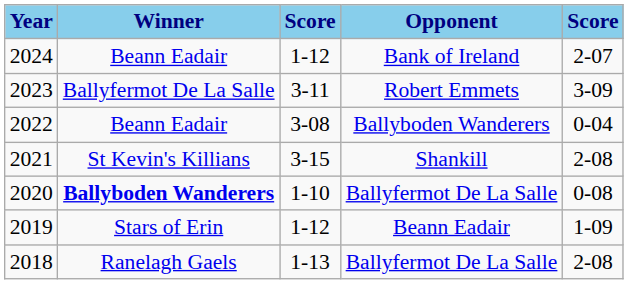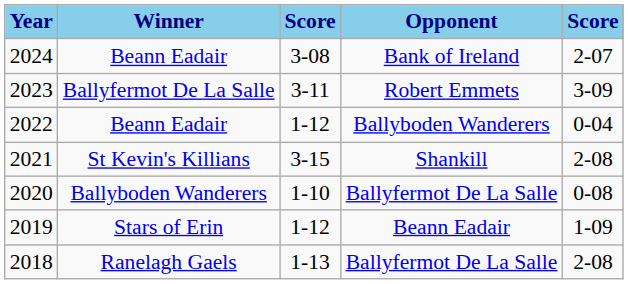(310, 55) 1-12 -> (310, 55) 3-08
(310, 124) 3-08 -> (310, 124) 1-12
(169, 192) bold -> (169, 192) normal
